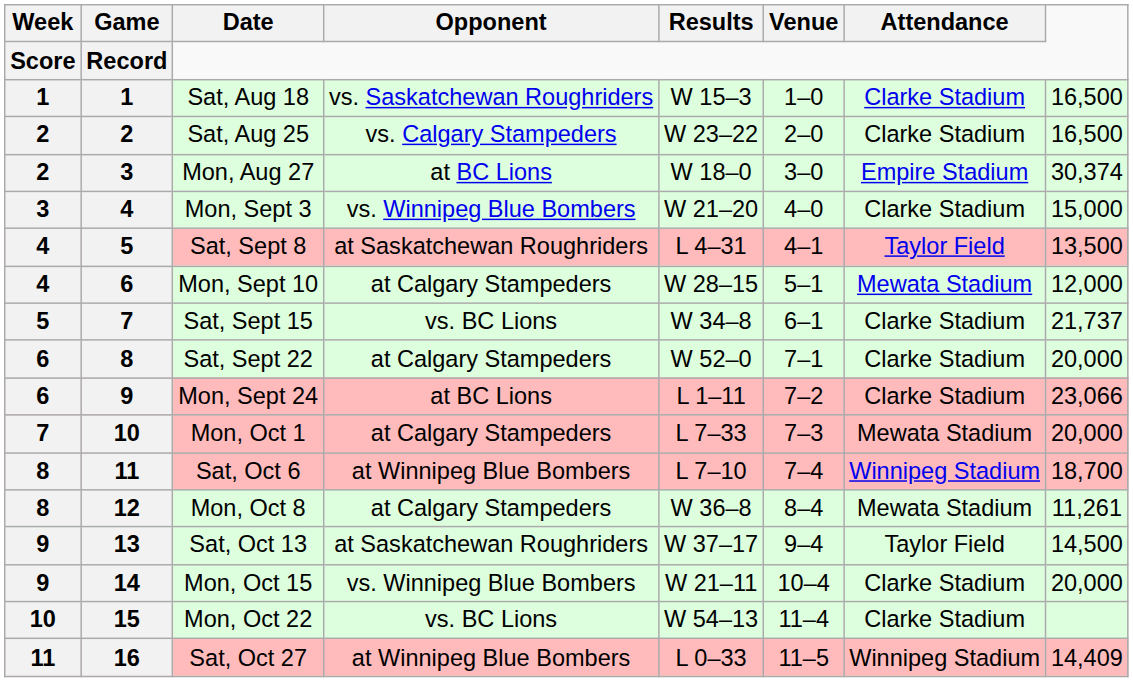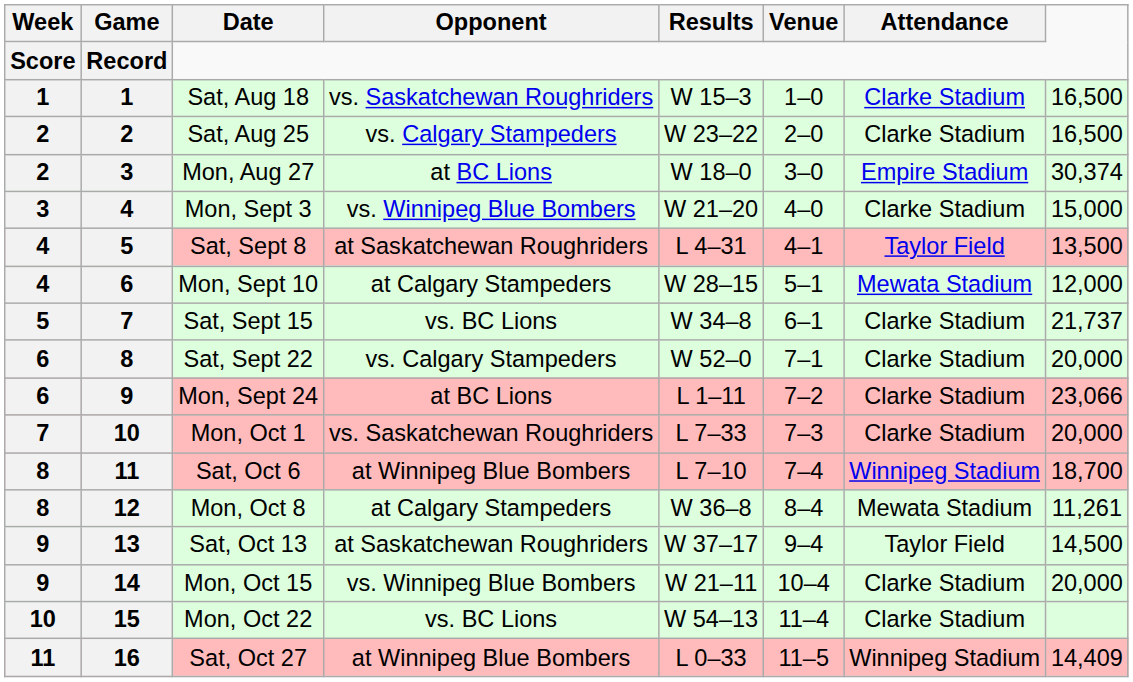(491, 358) at Calgary Stampeders -> (491, 358) vs. Calgary Stampeders
(491, 433) at Calgary Stampeders -> (491, 433) vs. Saskatchewan Roughriders
(945, 433) Mewata Stadium -> (945, 433) Clarke Stadium
